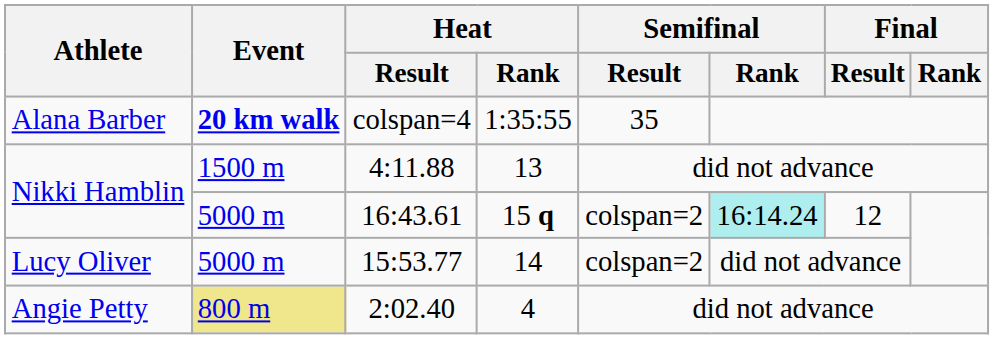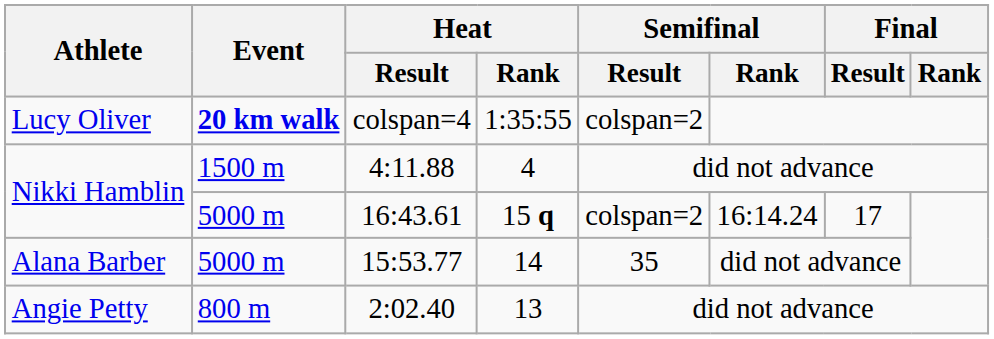(88, 120) Alana Barber -> (81, 120) Lucy Oliver
(644, 120) 35 -> (644, 120) colspan=2
(528, 167) 13 -> (528, 167) 4
(767, 215) paleturquoise background -> (767, 215) no background
(868, 215) 12 -> (868, 215) 17
(81, 262) Lucy Oliver -> (88, 262) Alana Barber
(644, 262) colspan=2 -> (644, 262) 35
(234, 309) khaki background -> (234, 309) no background
(528, 309) 4 -> (528, 309) 13
